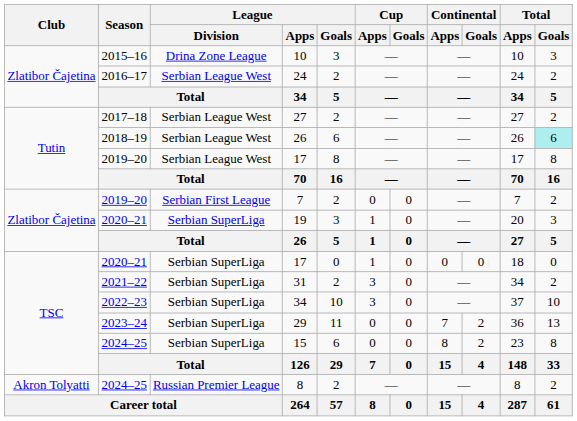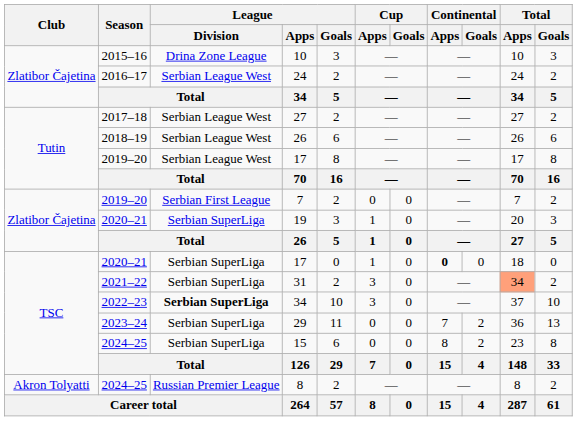(554, 138) paleturquoise background -> (554, 138) no background
(445, 261) normal -> (445, 261) bold
(517, 281) no background -> (517, 281) lightsalmon background
(216, 302) normal -> (216, 302) bold
